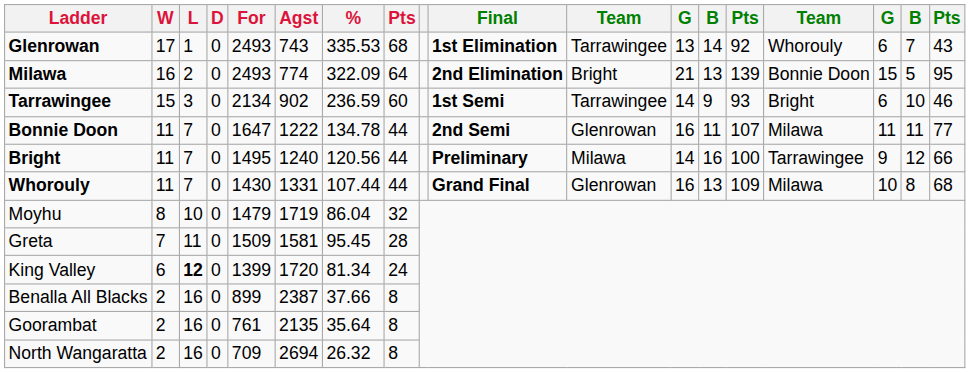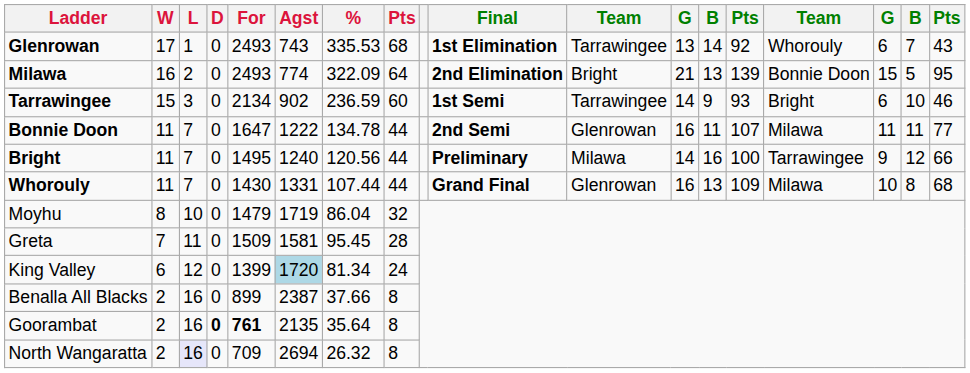(193, 269) bold -> (193, 269) normal
(299, 269) no background -> (299, 269) lightblue background
(216, 325) normal -> (216, 325) bold
(247, 325) normal -> (247, 325) bold
(193, 353) no background -> (193, 353) lavender background
